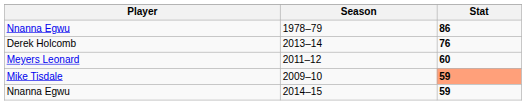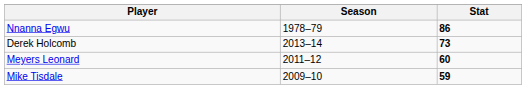(445, 44) 76 -> (445, 44) 73
(445, 76) lightsalmon background -> (445, 76) no background
- row: (302, 92)
